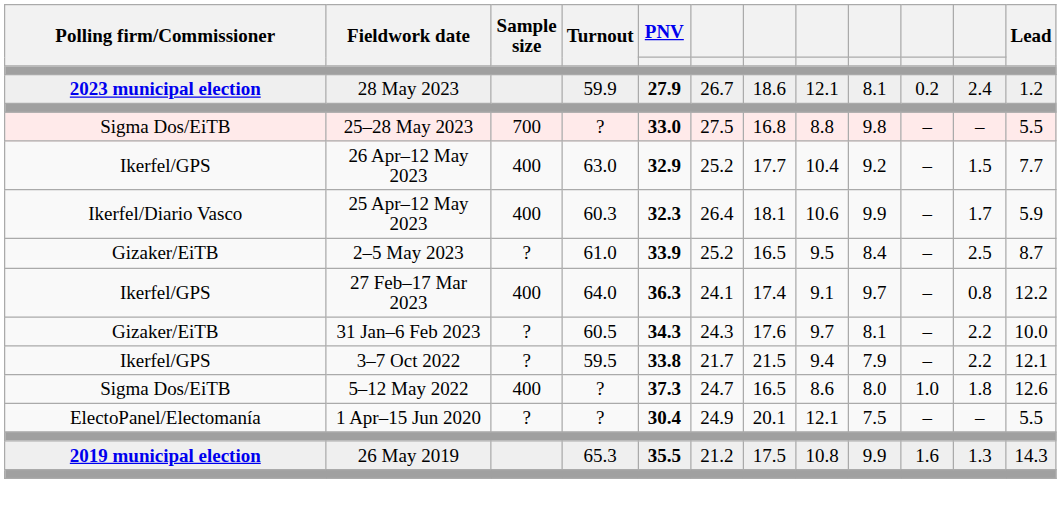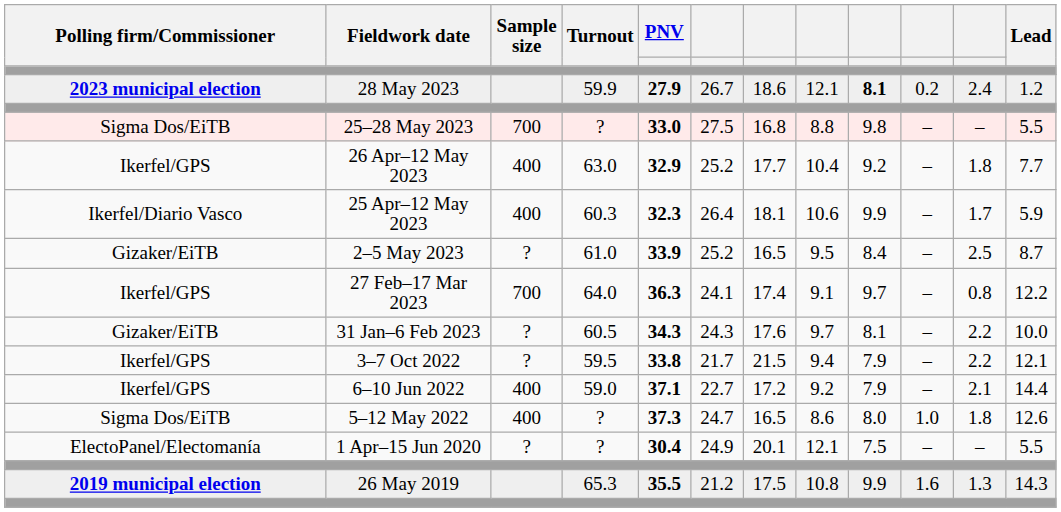(875, 89) normal -> (875, 89) bold
(980, 165) 1.5 -> (980, 165) 1.8
(527, 292) 400 -> (527, 292) 700
+ row: (408, 388)
